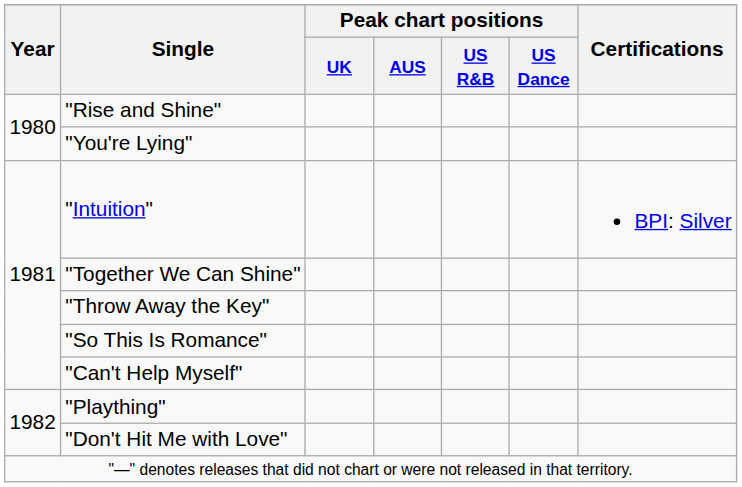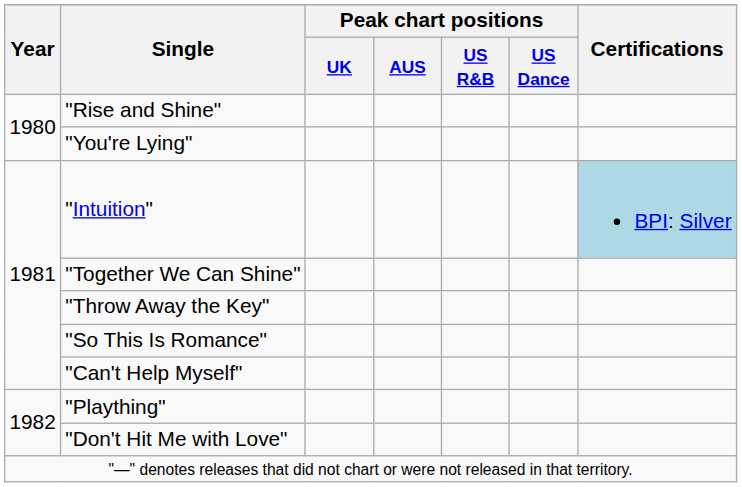(657, 221) no background -> (657, 221) lightblue background
